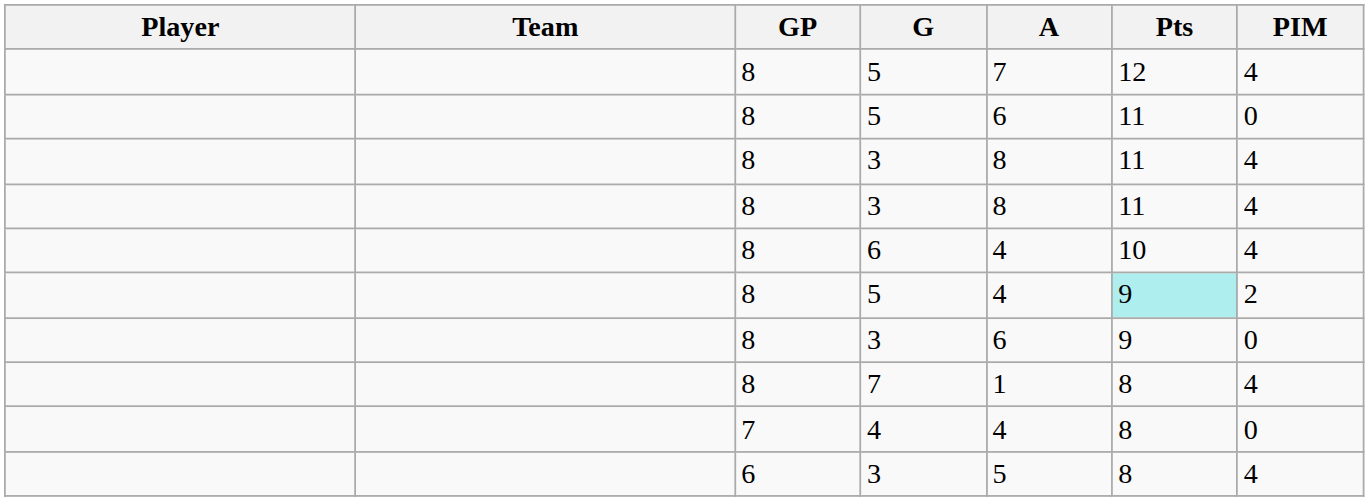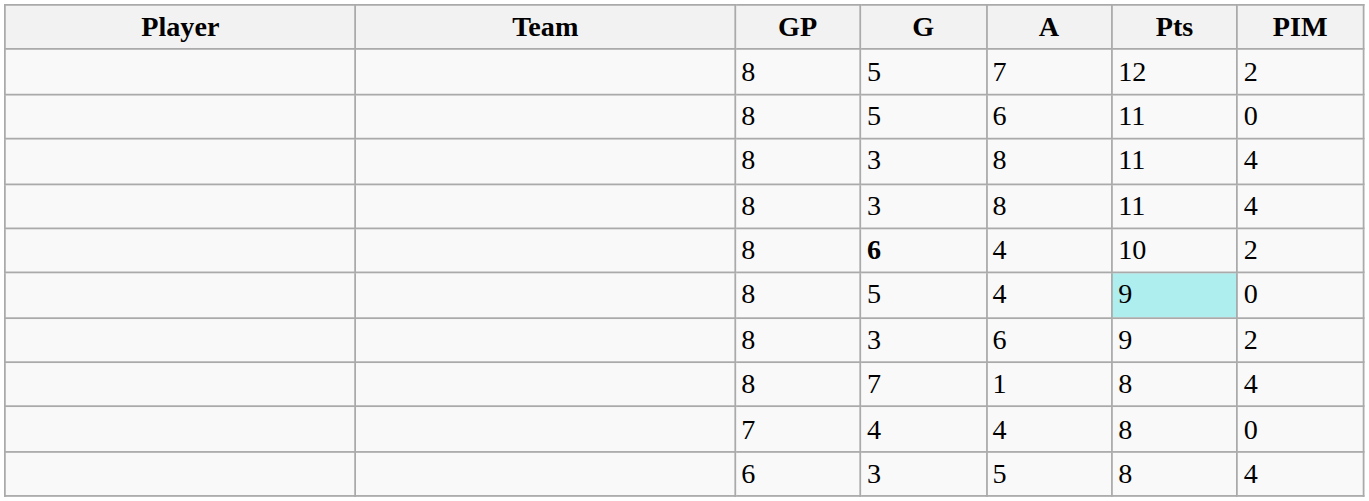(1251, 71) 4 -> (1251, 71) 2
(874, 250) normal -> (874, 250) bold
(1251, 250) 4 -> (1251, 250) 2
(1251, 294) 2 -> (1251, 294) 0
(1251, 339) 0 -> (1251, 339) 2
